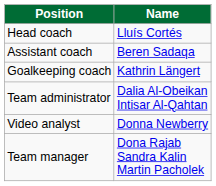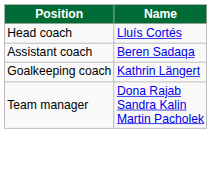- row: (59, 98)
- row: (44, 124)
